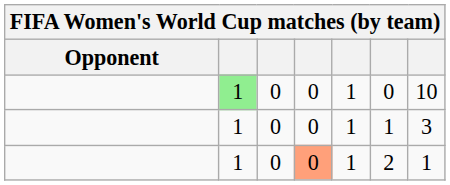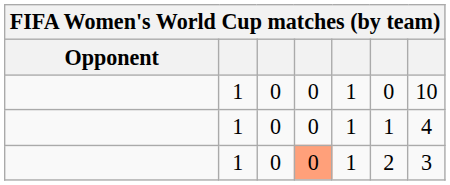(238, 92) lightgreen background -> (238, 92) no background
(427, 127) 3 -> (427, 127) 4
(427, 162) 1 -> (427, 162) 3
